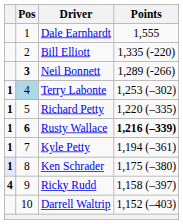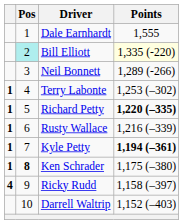(27, 52) no background -> (27, 52) paleturquoise background
(146, 52) no background -> (146, 52) lightyellow background
(27, 71) bold -> (27, 71) normal
(27, 90) lightblue background -> (27, 90) no background
(146, 109) normal -> (146, 109) bold
(27, 128) bold -> (27, 128) normal
(146, 128) bold -> (146, 128) normal
(146, 147) normal -> (146, 147) bold
(10, 166) lavender background -> (10, 166) no background
(27, 166) normal -> (27, 166) bold
